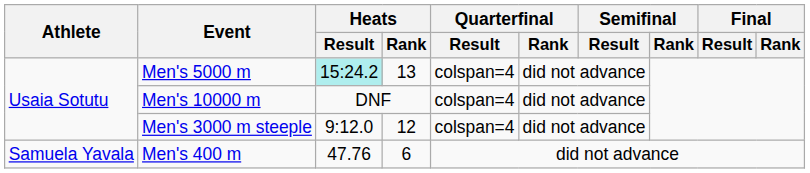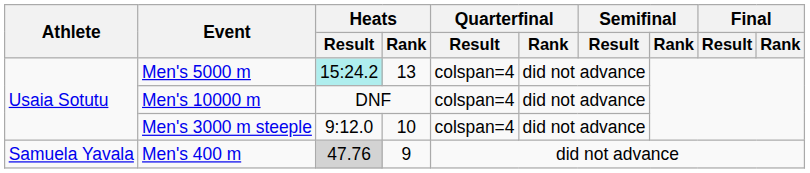(406, 127) 12 -> (406, 127) 10
(349, 155) no background -> (349, 155) lightgrey background
(406, 155) 6 -> (406, 155) 9
